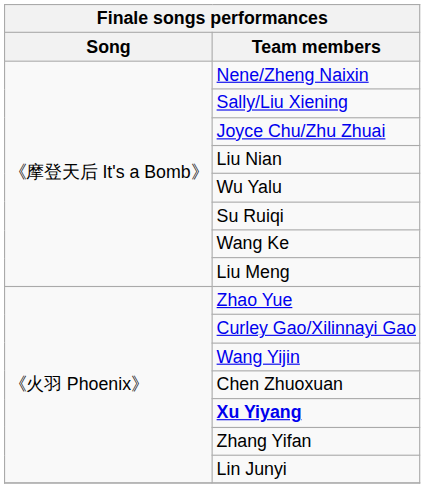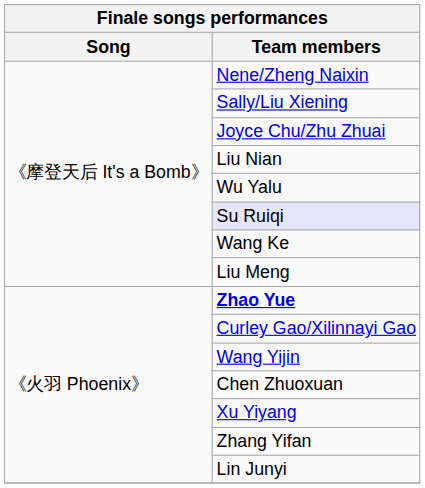(250, 215) no background -> (250, 215) lavender background
(254, 300) normal -> (256, 300) bold
(259, 412) bold -> (257, 412) normal
